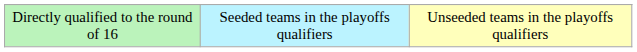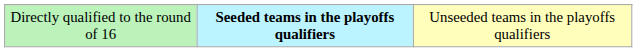(305, 25) normal -> (305, 25) bold
